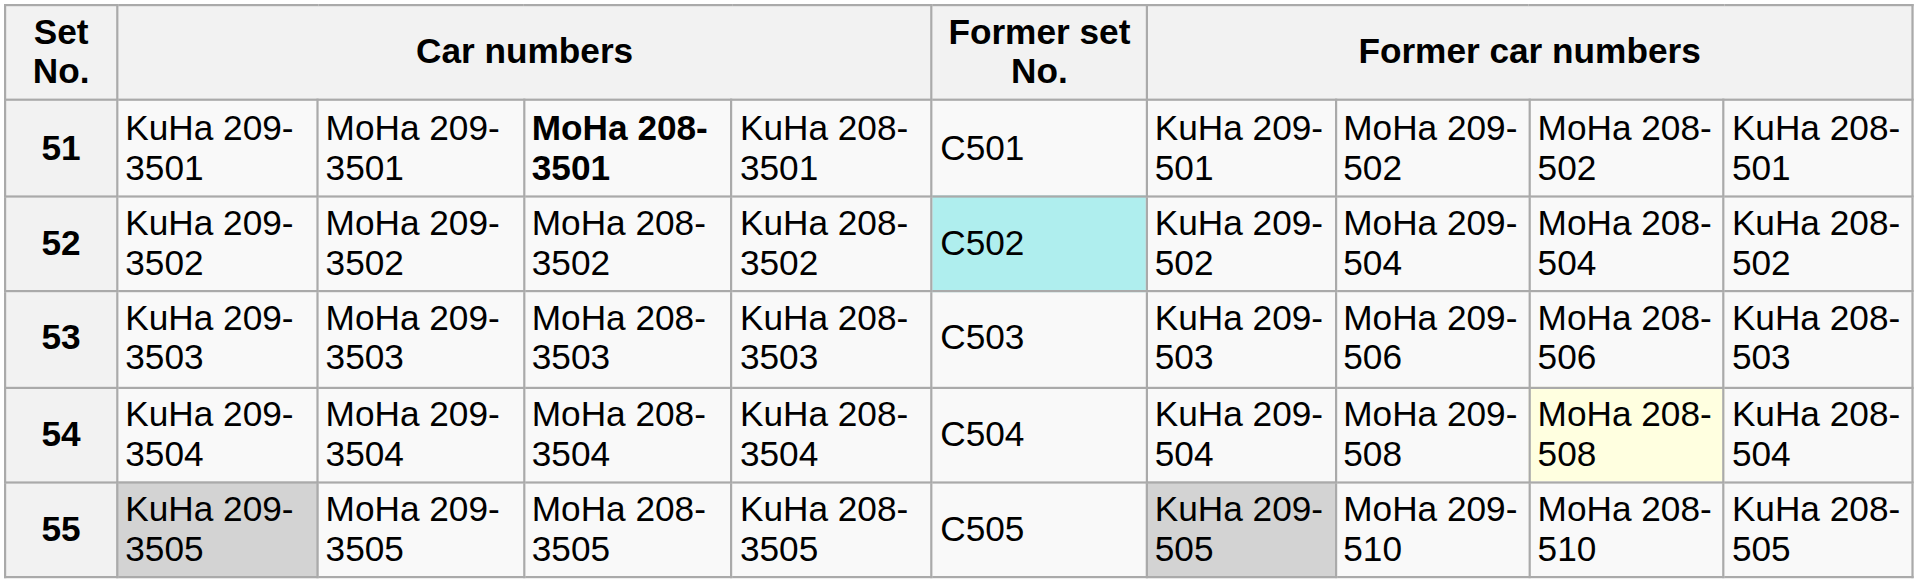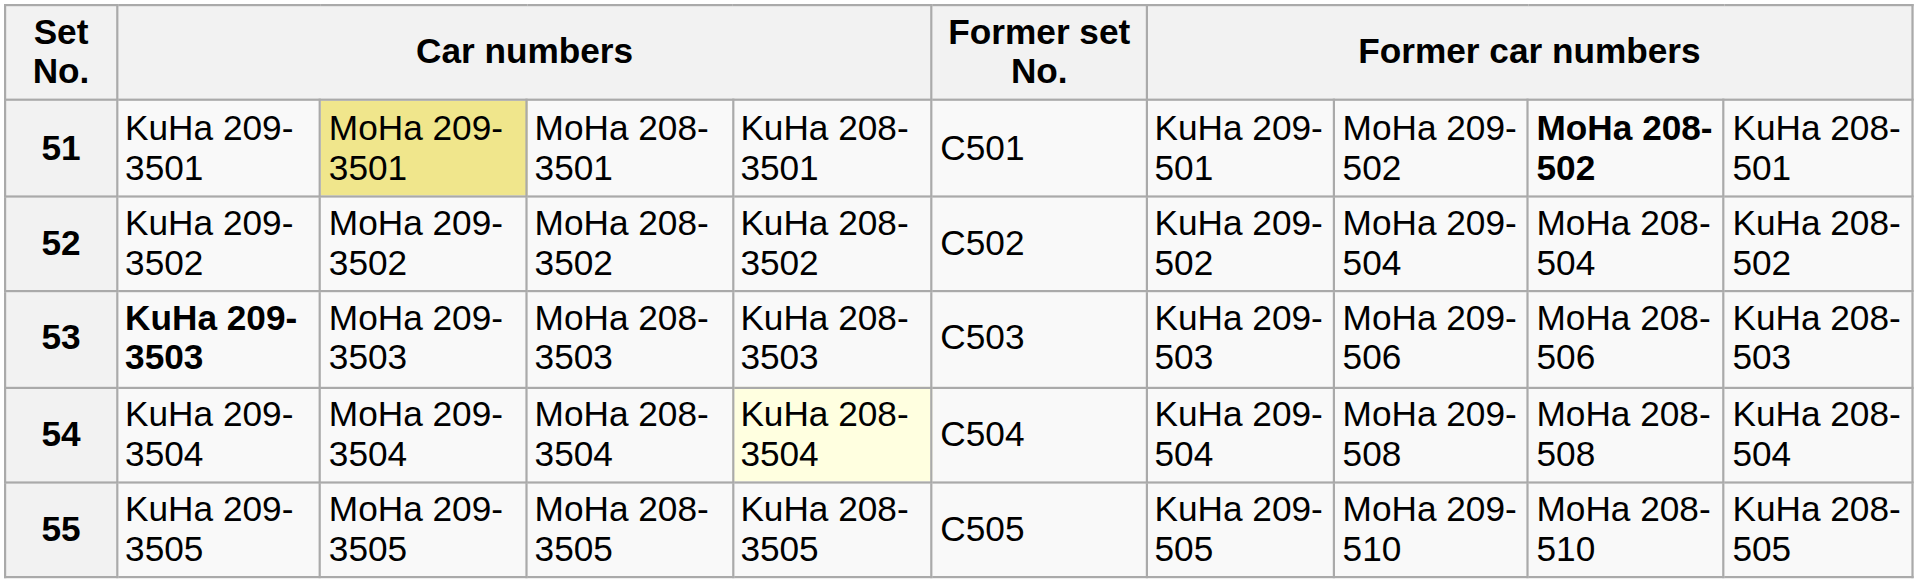(413, 147) no background -> (416, 147) khaki background
(620, 147) bold -> (622, 147) normal
(1625, 147) normal -> (1625, 147) bold
(982, 243) paleturquoise background -> (982, 243) no background
(209, 338) normal -> (211, 338) bold
(824, 433) no background -> (825, 433) lightyellow background
(1625, 433) lightyellow background -> (1624, 433) no background
(209, 529) lightgrey background -> (209, 529) no background
(1239, 529) lightgrey background -> (1239, 529) no background
